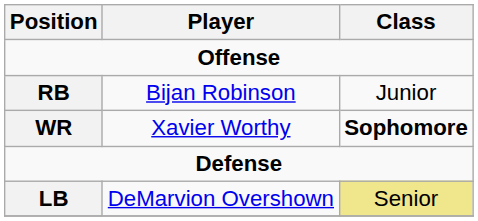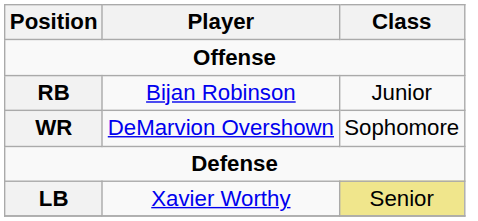(221, 127) Xavier Worthy -> (221, 127) DeMarvion Overshown
(406, 127) bold -> (402, 127) normal
(221, 198) DeMarvion Overshown -> (221, 198) Xavier Worthy
